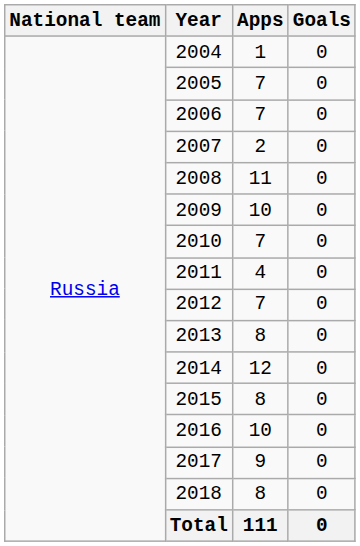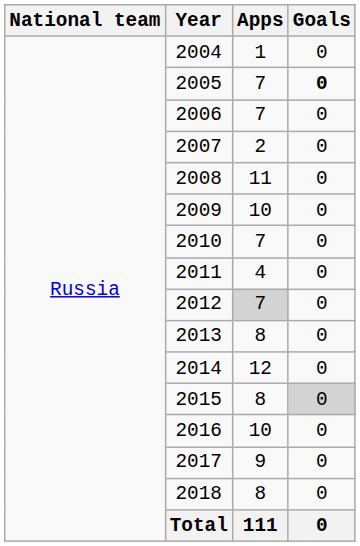(322, 84) normal -> (322, 84) bold
(260, 305) no background -> (260, 305) lightgrey background
(322, 399) no background -> (322, 399) lightgrey background
